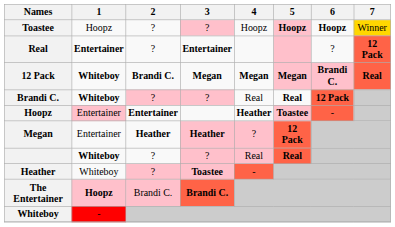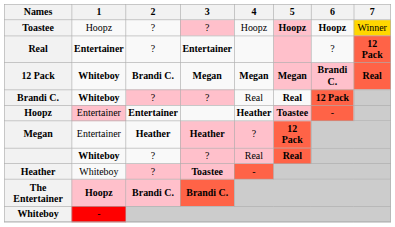(153, 193) normal -> (153, 193) bold
